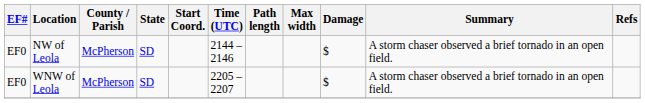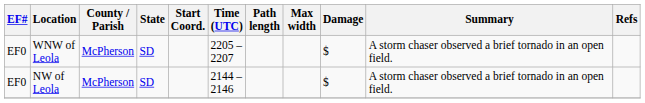rows swapped: (49, 51) <-> (54, 82)
